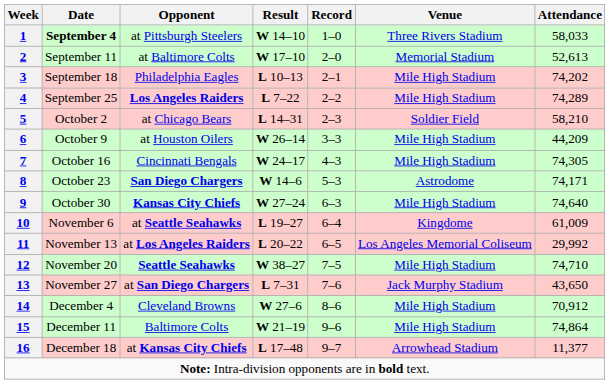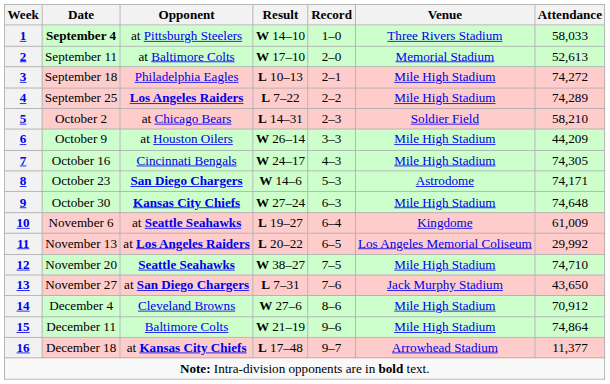(570, 77) 74,202 -> (570, 77) 74,272
(570, 202) 74,640 -> (570, 202) 74,648
